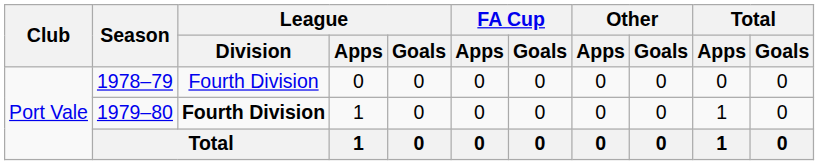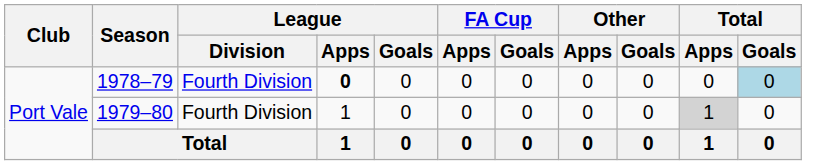(358, 81) normal -> (346, 81) bold
(782, 81) no background -> (769, 81) lightblue background
(254, 112) bold -> (247, 112) normal
(722, 112) no background -> (709, 112) lightgrey background
